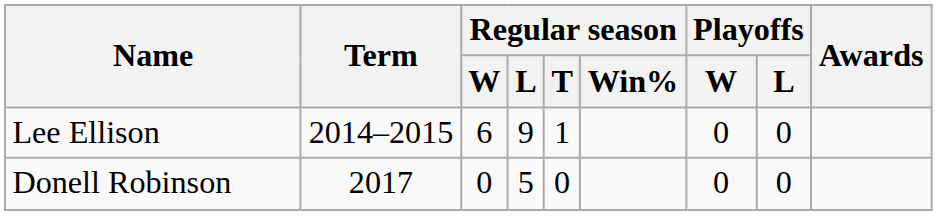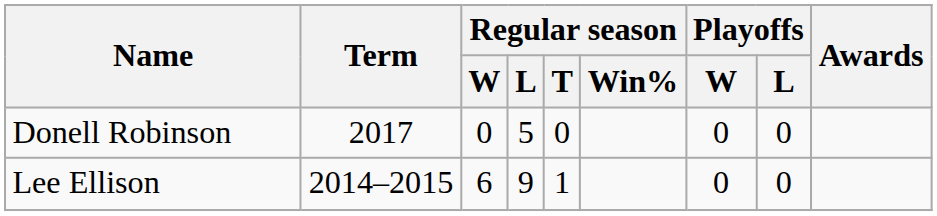rows swapped: (86, 132) <-> (122, 183)
